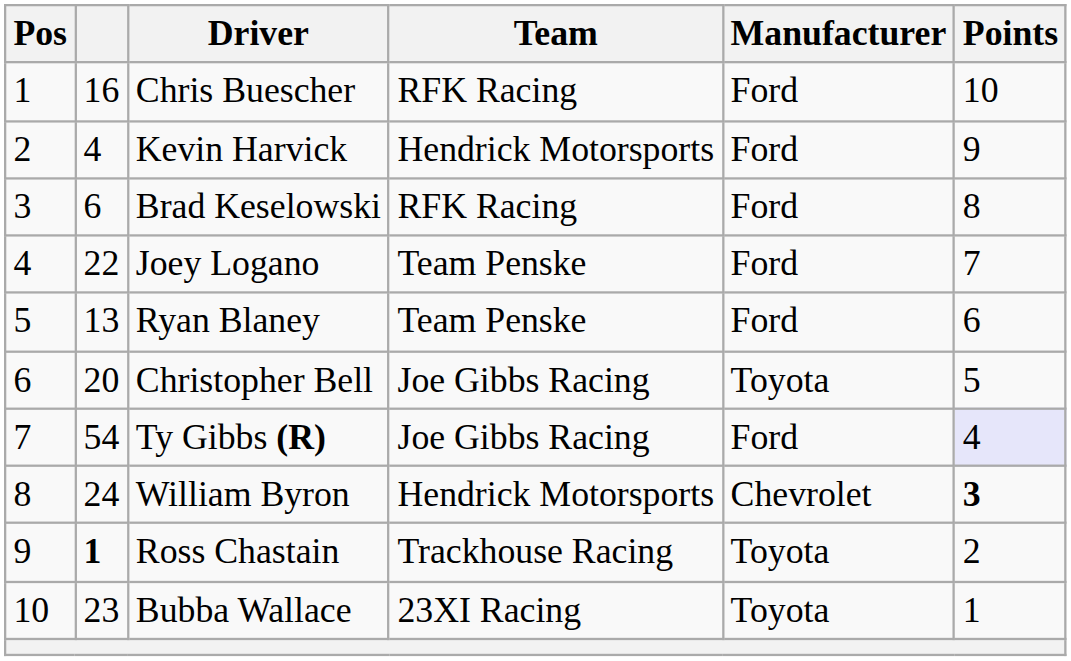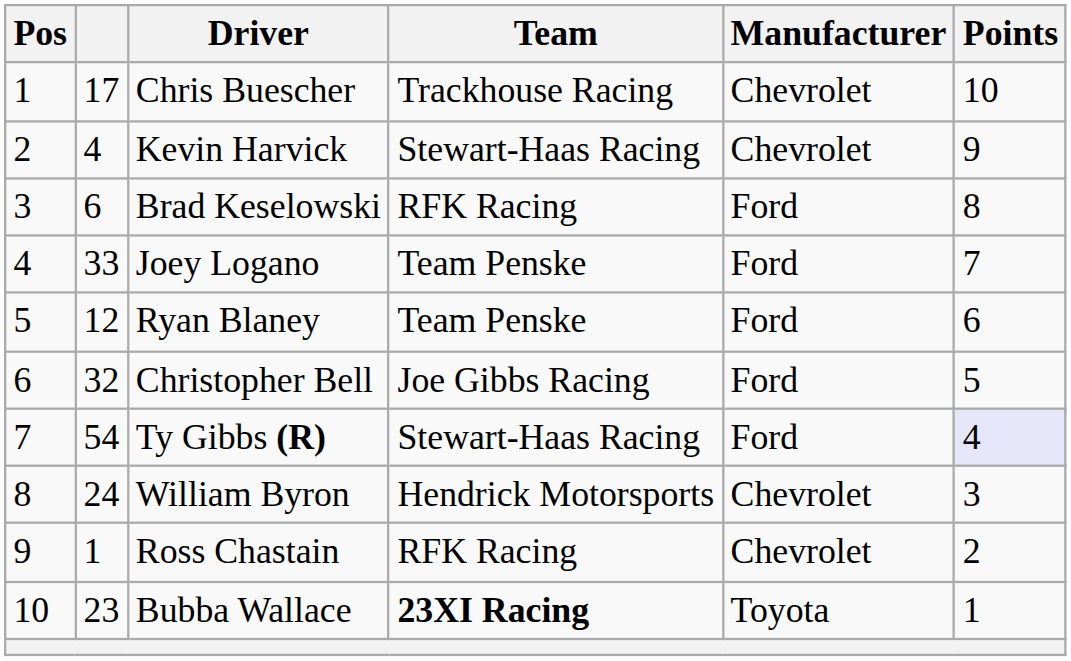(101, 90) 16 -> (101, 90) 17
(487, 90) RFK Racing -> (535, 90) Trackhouse Racing
(764, 90) Ford -> (801, 90) Chevrolet
(556, 148) Hendrick Motorsports -> (549, 148) Stewart-Haas Racing
(764, 148) Ford -> (801, 148) Chevrolet
(101, 263) 22 -> (101, 263) 33
(101, 320) 13 -> (101, 320) 12
(101, 378) 20 -> (101, 378) 32
(780, 378) Toyota -> (764, 378) Ford
(524, 435) Joe Gibbs Racing -> (549, 435) Stewart-Haas Racing
(972, 493) bold -> (972, 493) normal
(92, 551) bold -> (92, 551) normal
(535, 551) Trackhouse Racing -> (487, 551) RFK Racing
(780, 551) Toyota -> (801, 551) Chevrolet
(489, 608) normal -> (493, 608) bold
